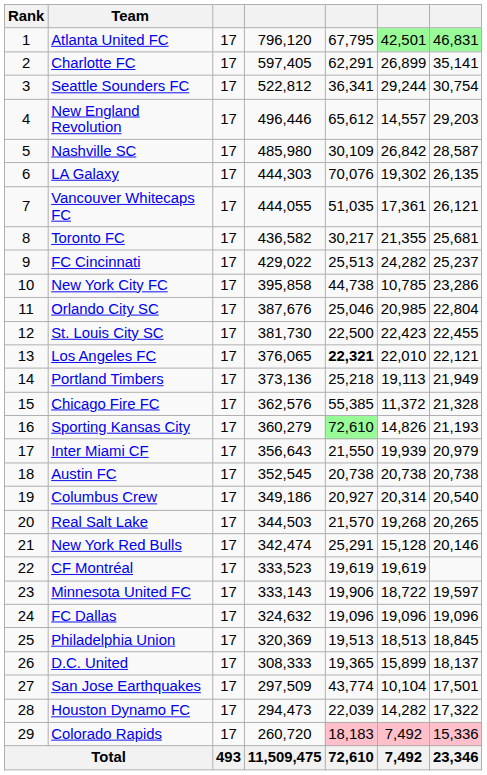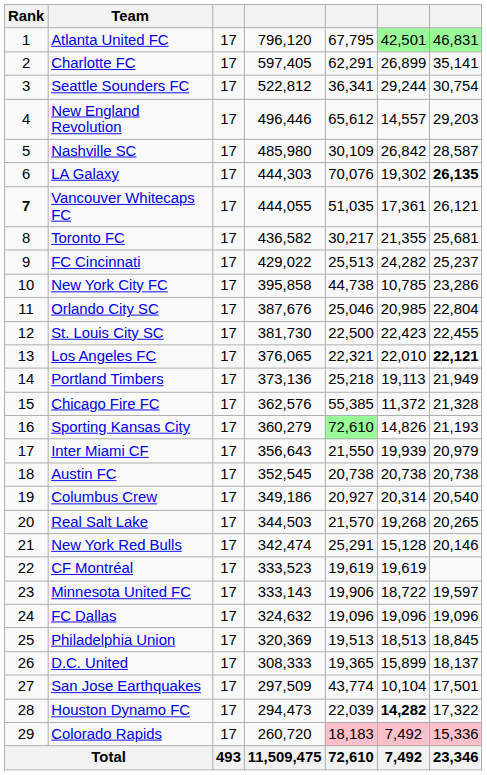(456, 174) normal -> (456, 174) bold
(26, 206) normal -> (26, 206) bold
(351, 356) bold -> (351, 356) normal
(456, 356) normal -> (456, 356) bold
(403, 710) normal -> (403, 710) bold
